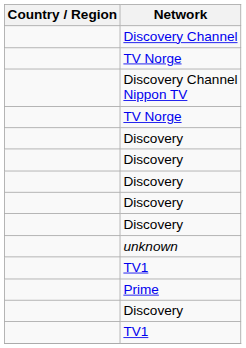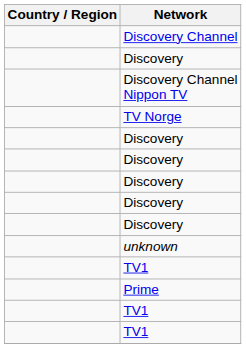(152, 58) TV Norge -> (153, 58) Discovery
(153, 310) Discovery -> (136, 310) TV1
